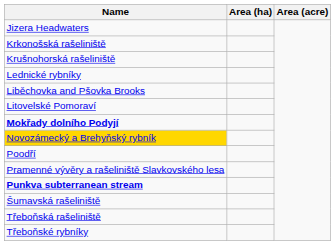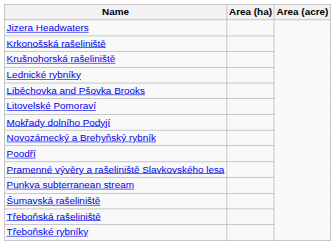(63, 122) bold -> (58, 122) normal
(81, 138) gold background -> (81, 138) no background
(75, 185) bold -> (70, 185) normal
